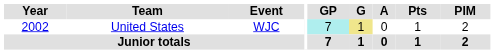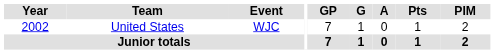(328, 26) paleturquoise background -> (328, 26) no background
(361, 26) khaki background -> (361, 26) no background
